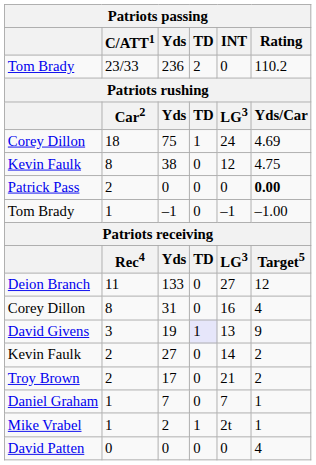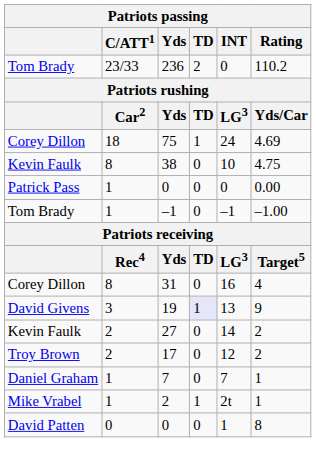(228, 164) 12 -> (228, 164) 10
(109, 187) 2 -> (109, 187) 1
(267, 187) bold -> (267, 187) normal
- row: (49, 284)
(228, 378) 21 -> (228, 354) 12
(224, 448) 0 -> (224, 424) 1
(258, 448) 4 -> (258, 424) 8
